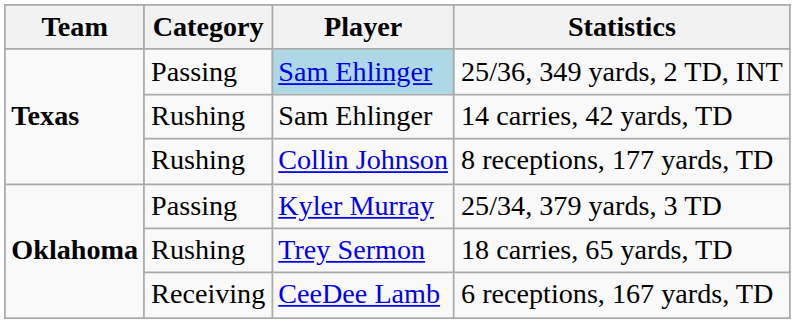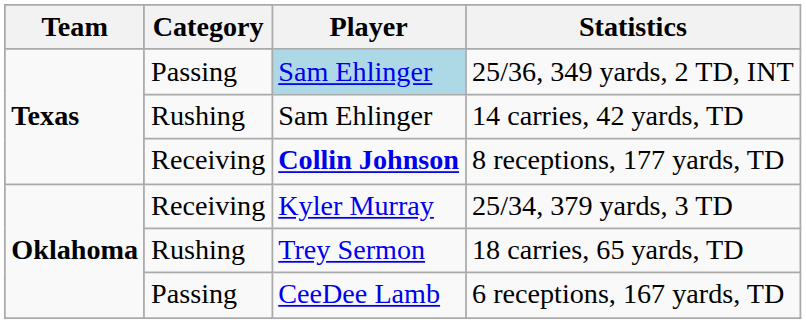(198, 160) Rushing -> (208, 160) Receiving
(363, 160) normal -> (369, 160) bold
(194, 205) Passing -> (208, 205) Receiving
(208, 294) Receiving -> (194, 294) Passing
